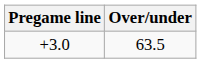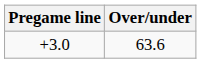(150, 44) 63.5 -> (150, 44) 63.6
